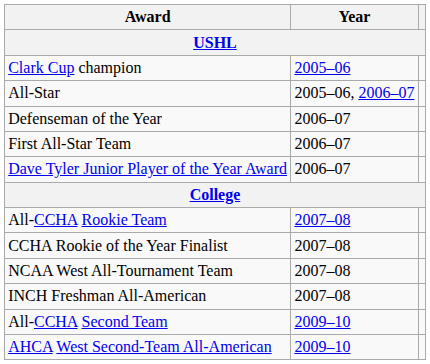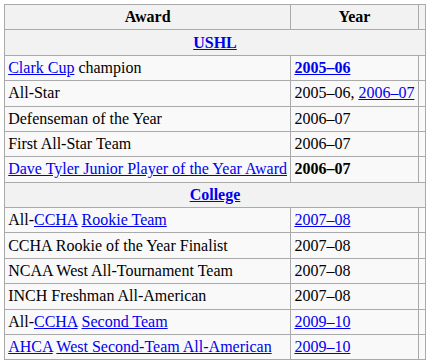(322, 67) normal -> (322, 67) bold
(322, 169) normal -> (322, 169) bold
